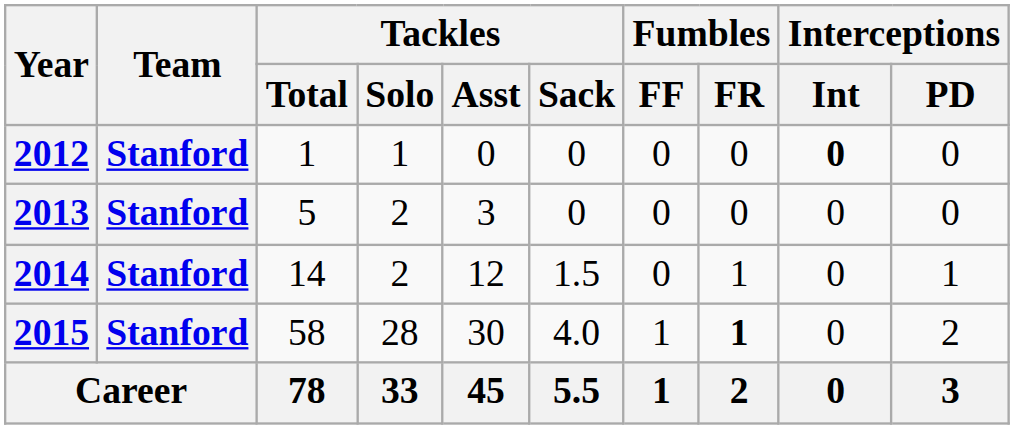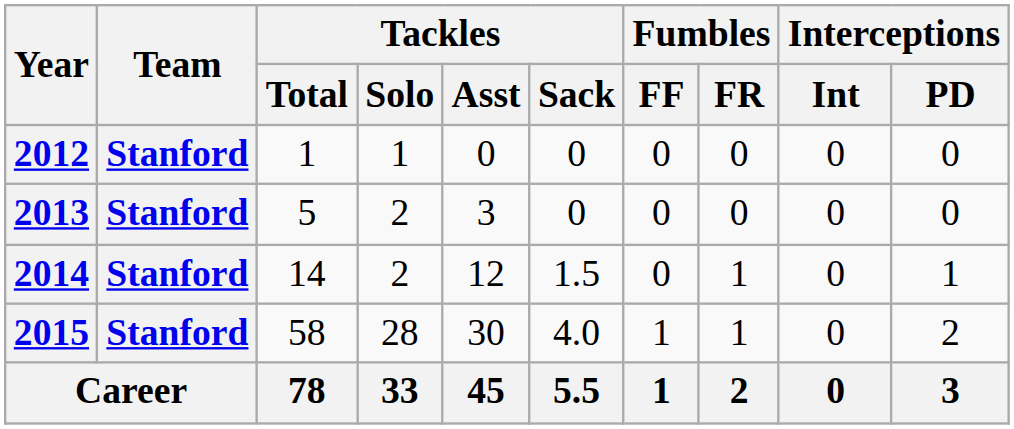(836, 153) bold -> (836, 153) normal
(739, 332) bold -> (739, 332) normal
